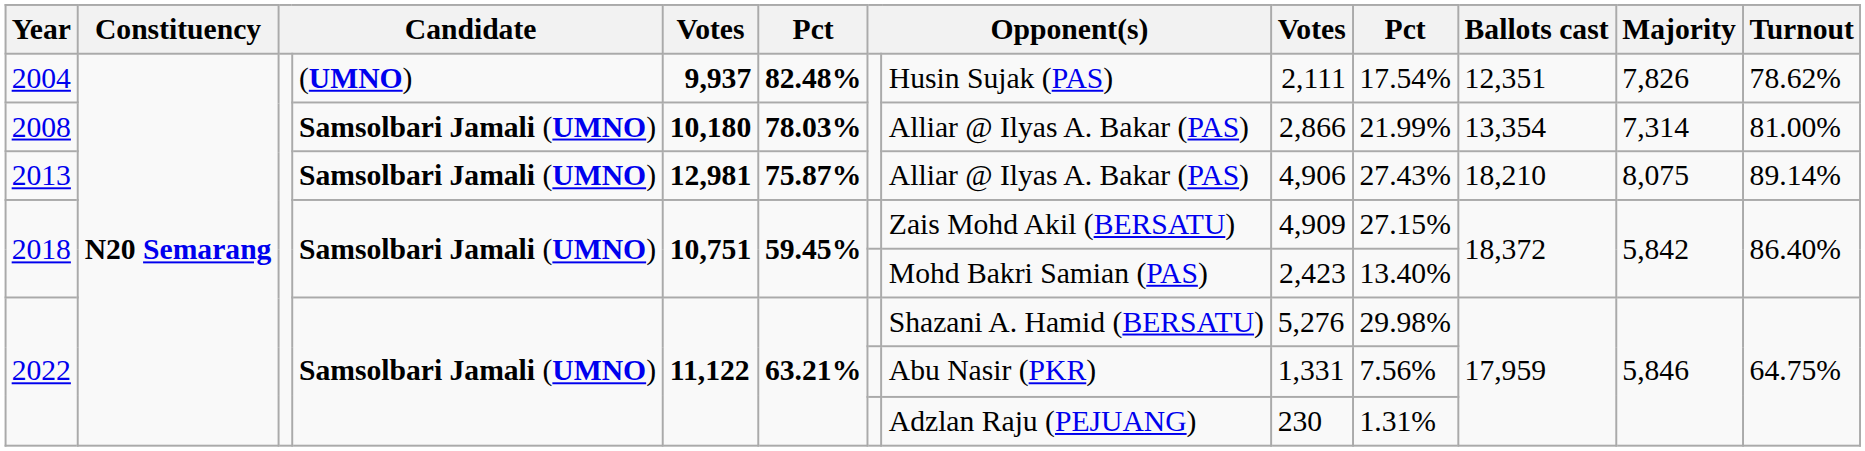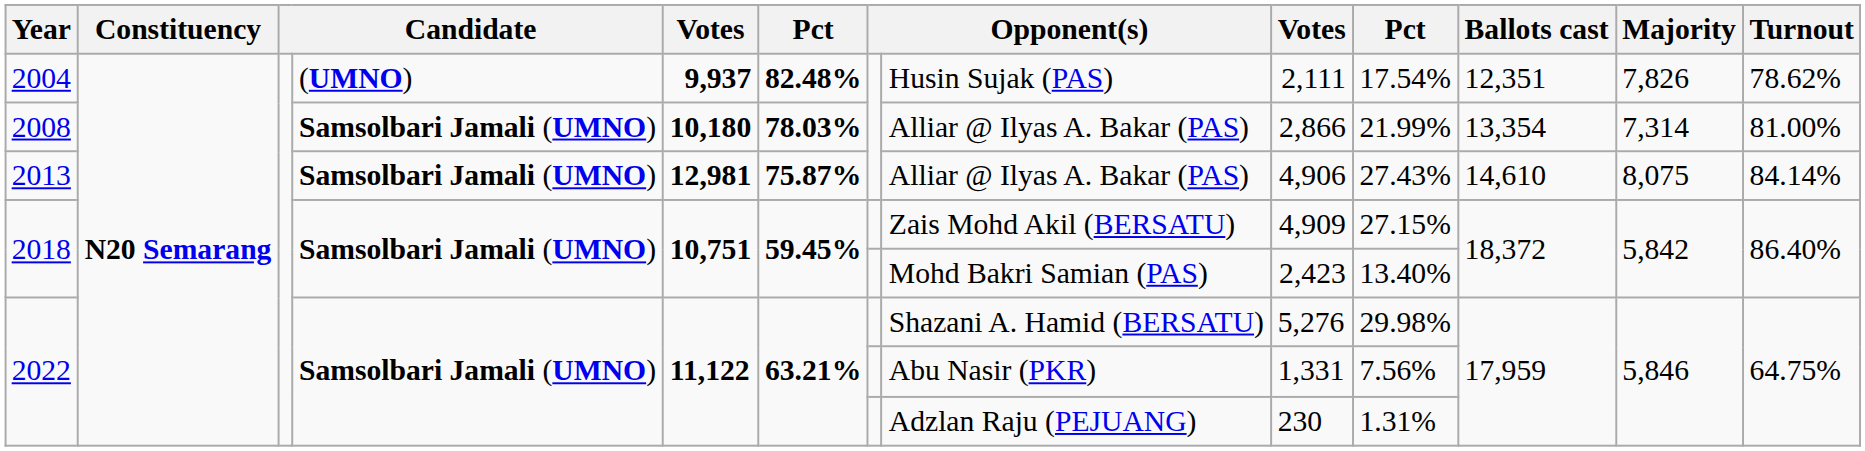(1505, 175) 18,210 -> (1505, 175) 14,610
(1795, 175) 89.14% -> (1795, 175) 84.14%
